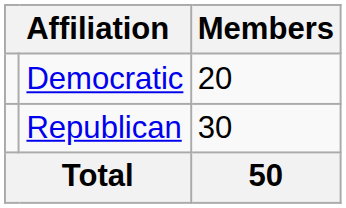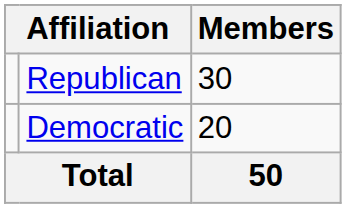rows swapped: (105, 78) <-> (104, 127)
